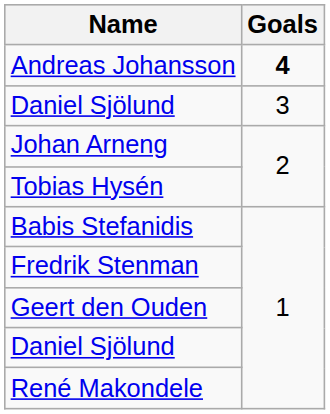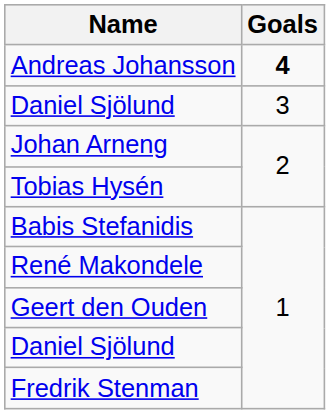(105, 266) Fredrik Stenman -> (107, 266) René Makondele
(107, 387) René Makondele -> (105, 387) Fredrik Stenman
